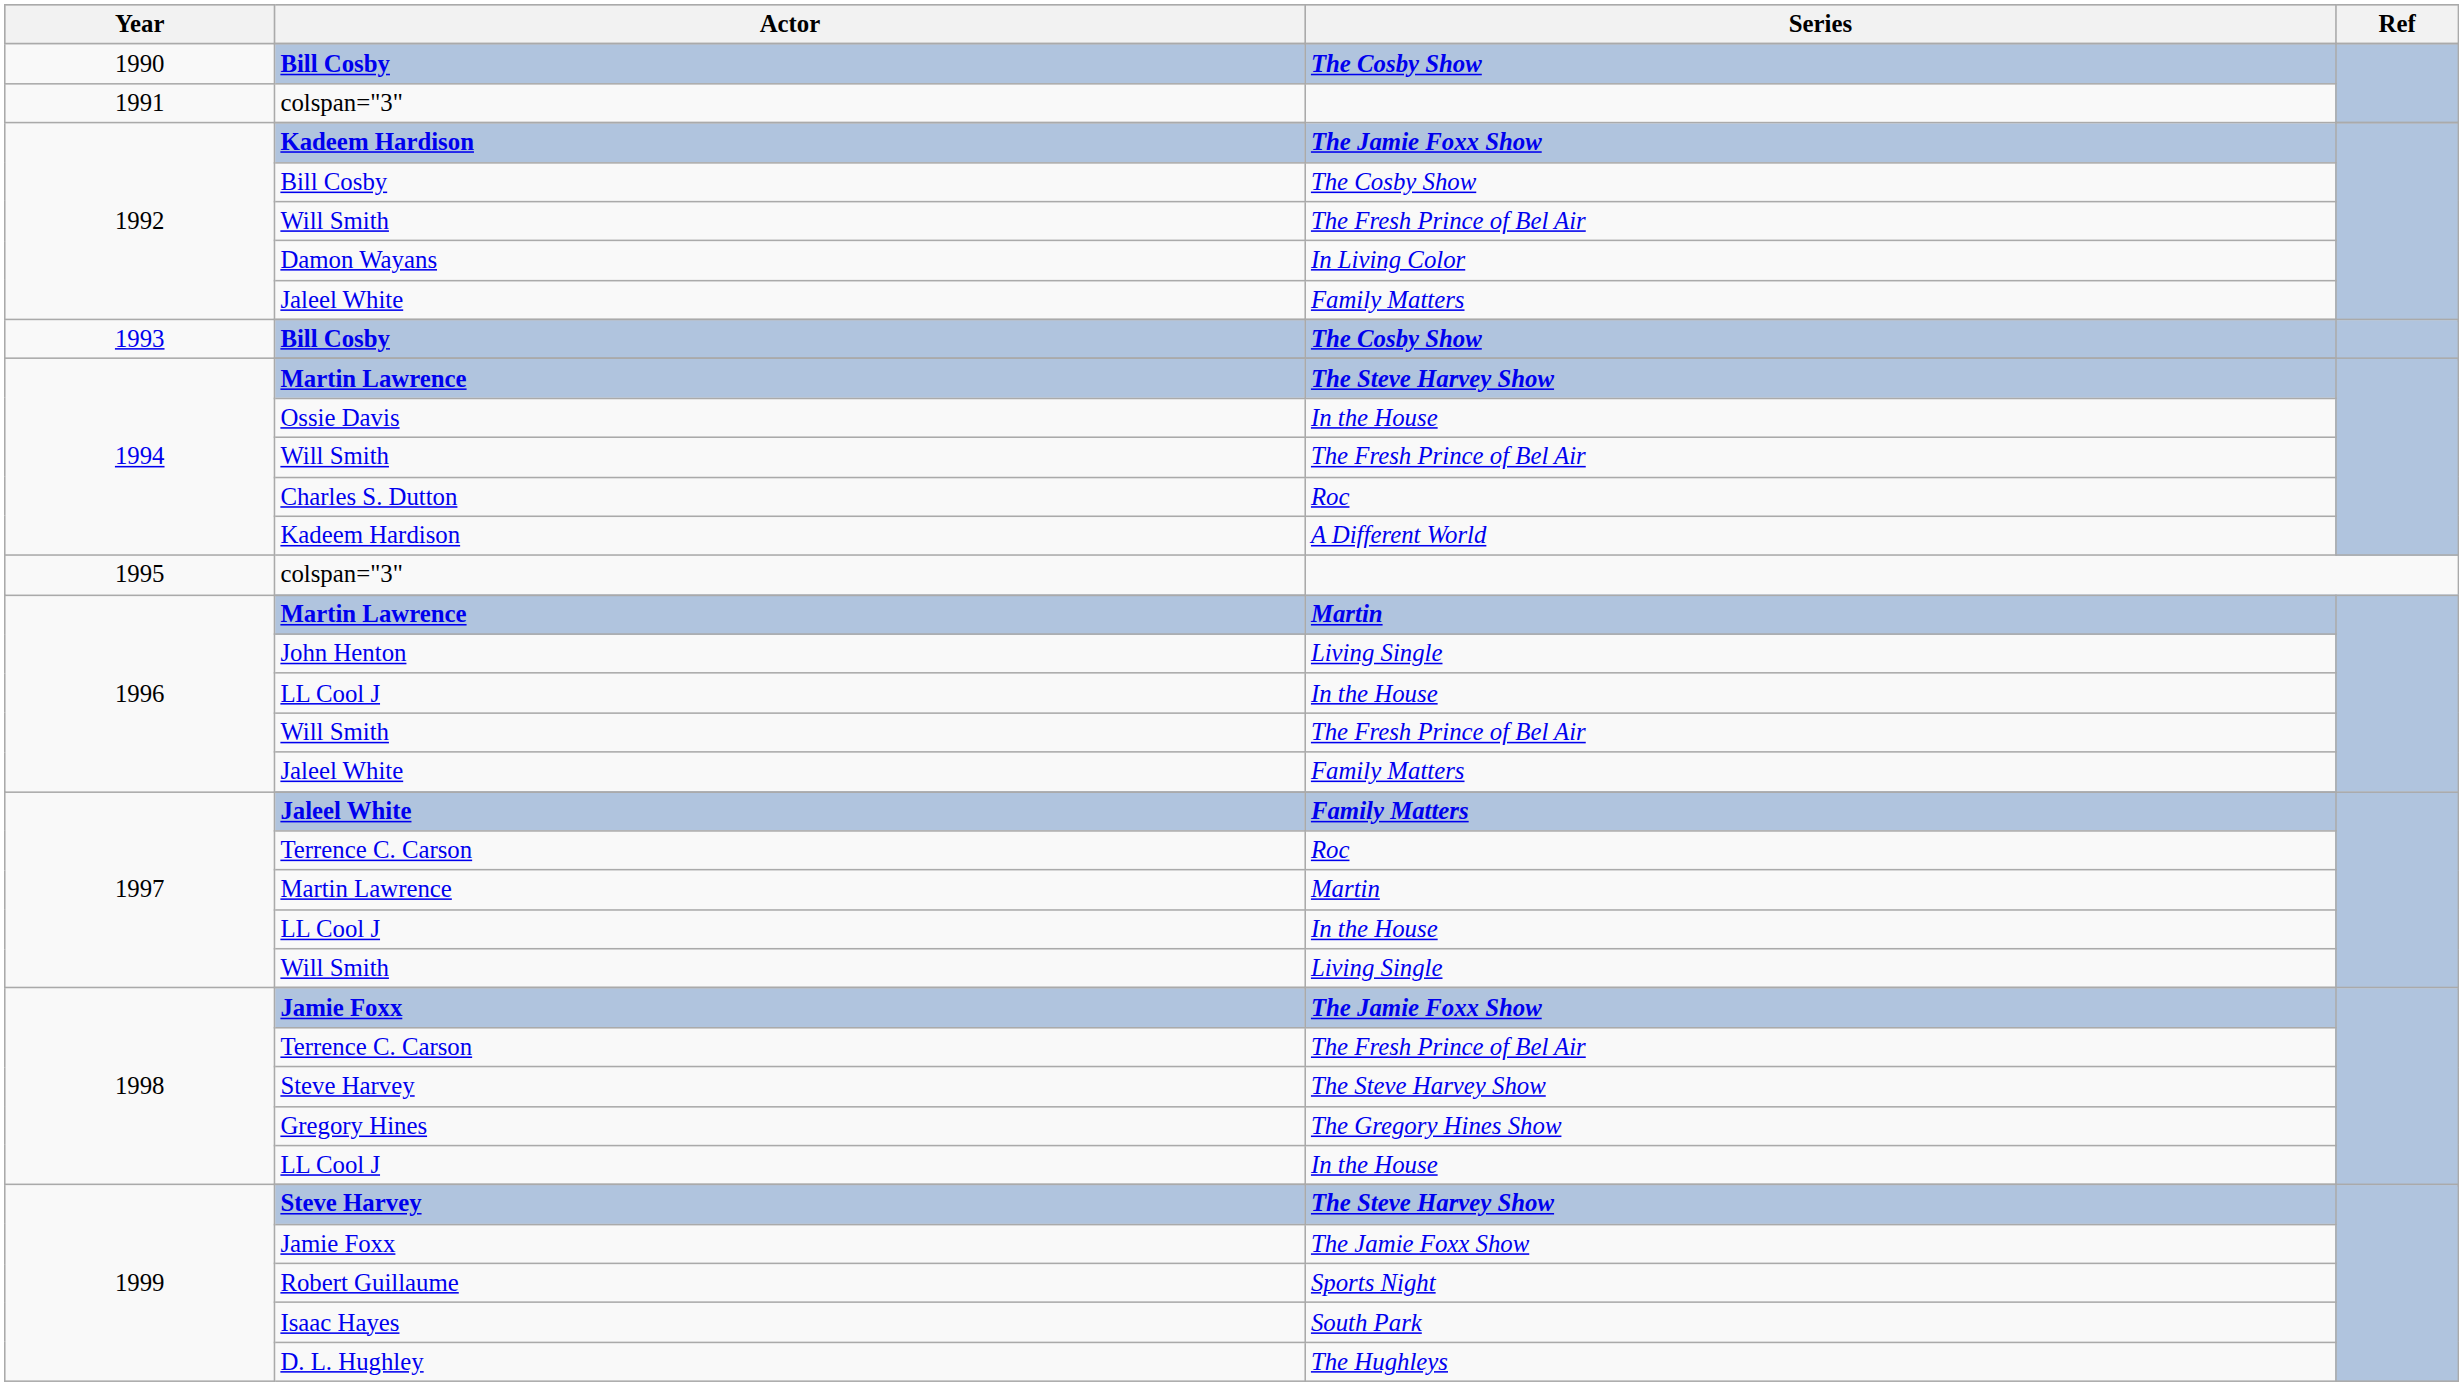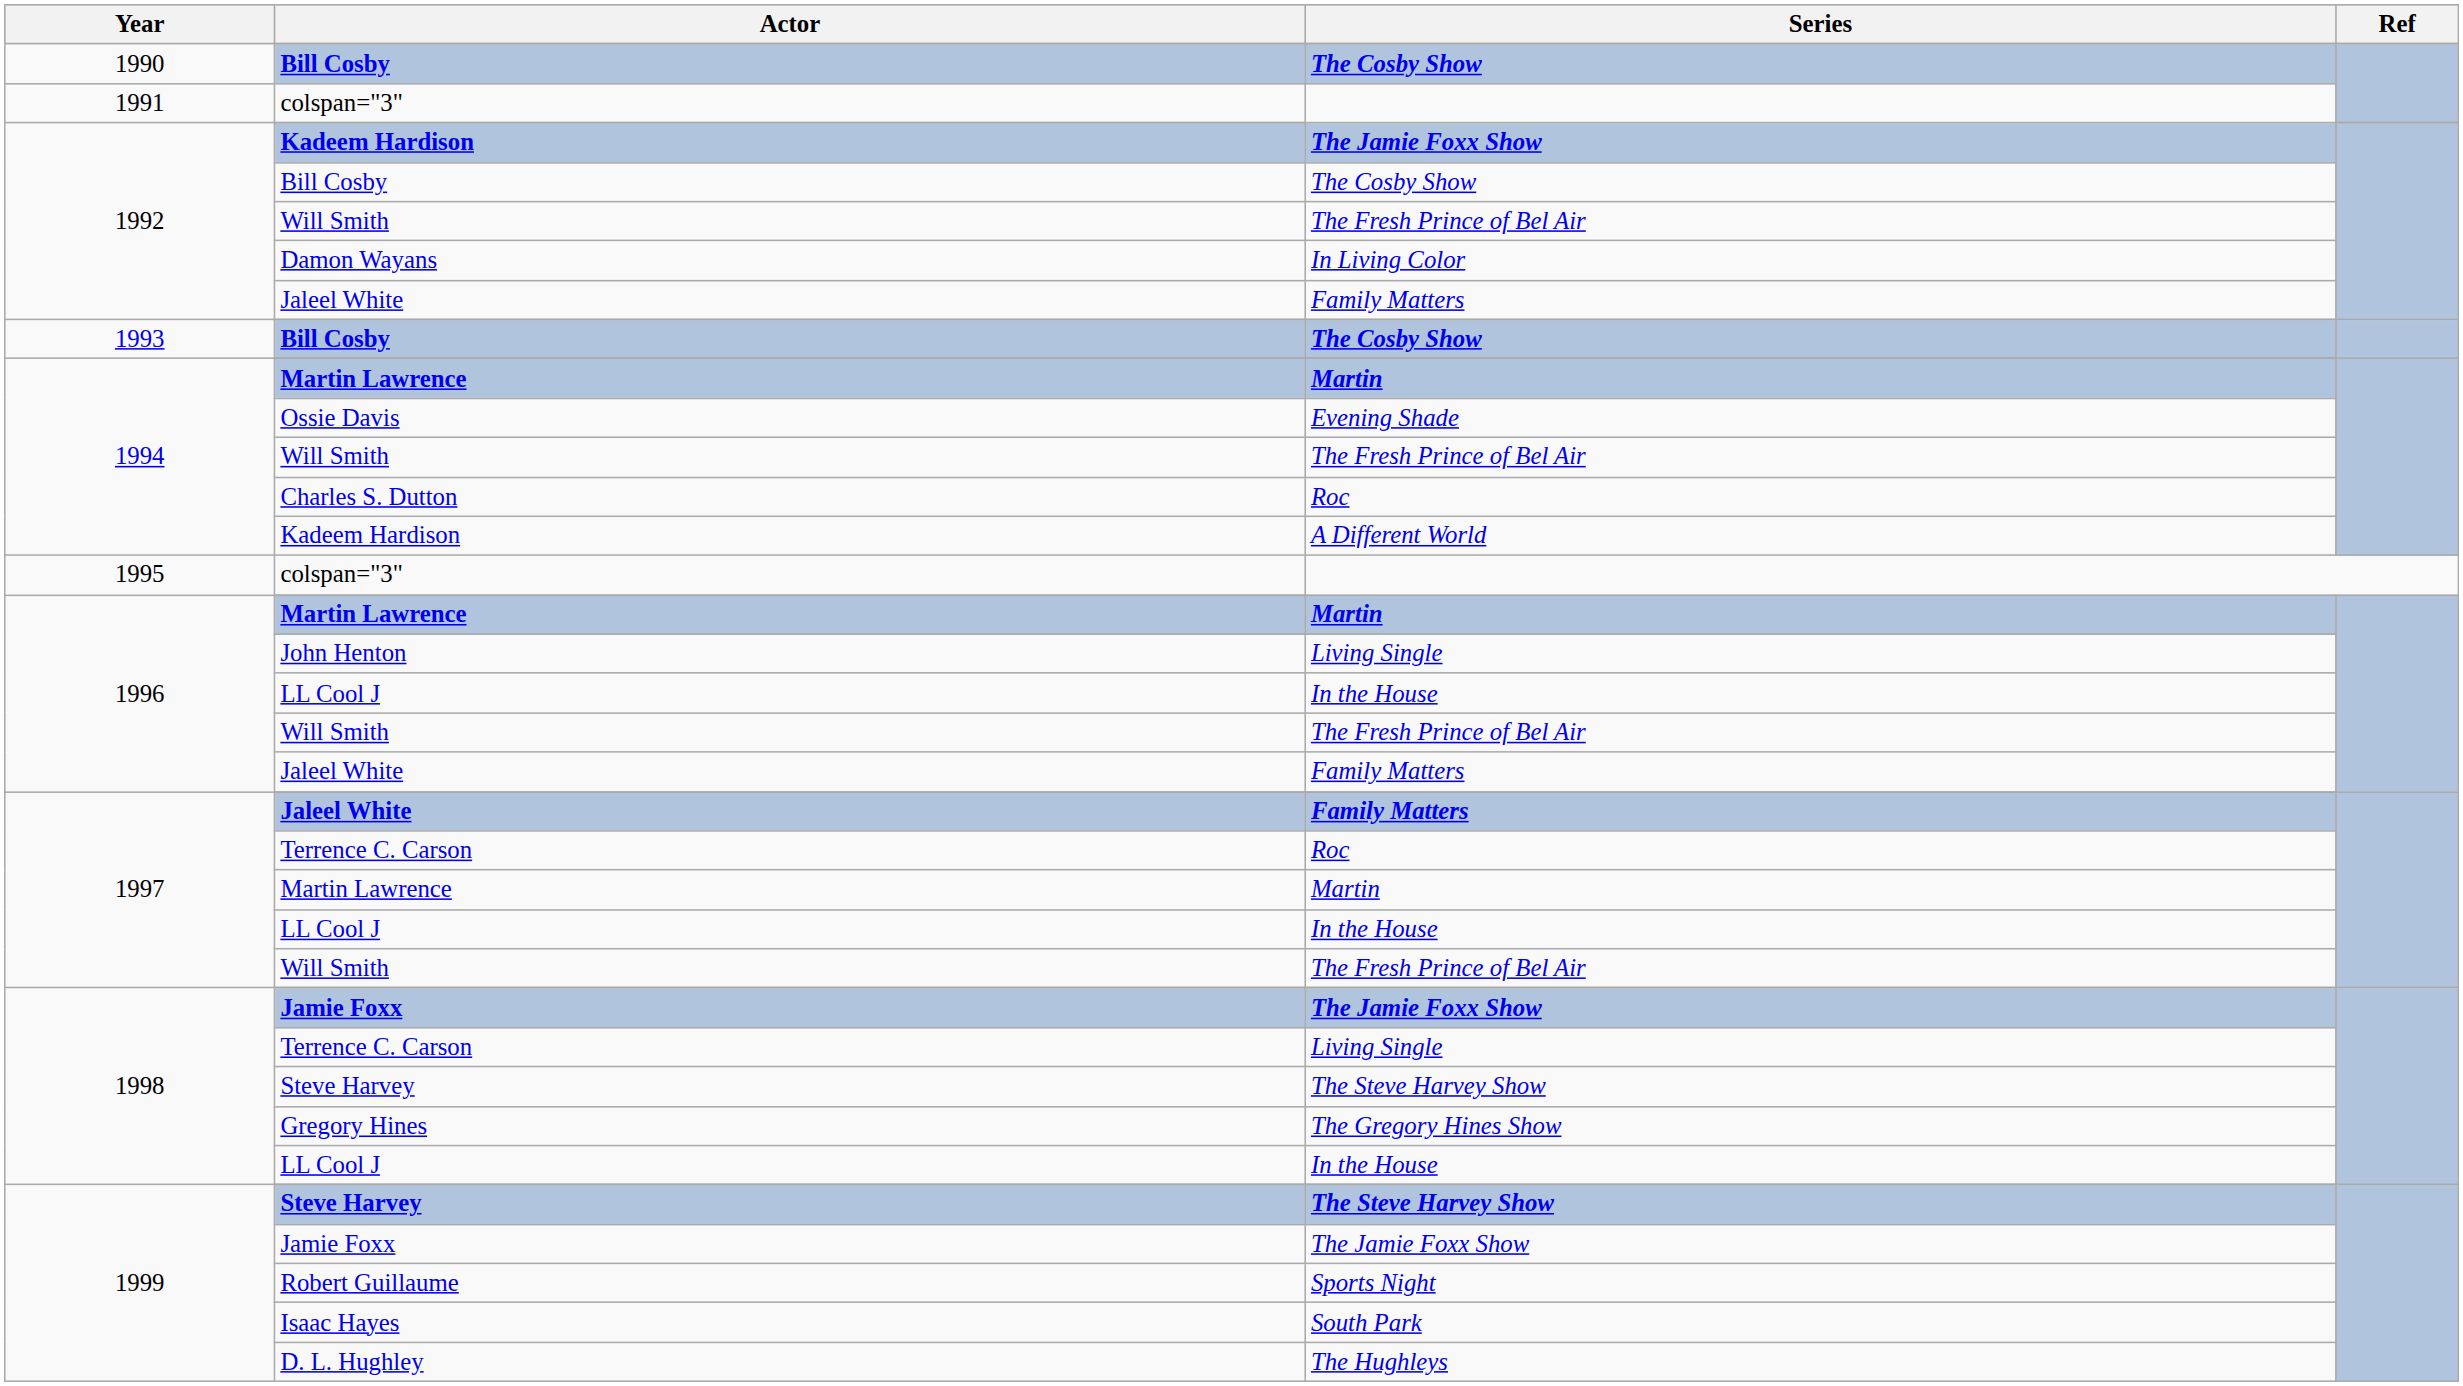(1432, 378) The Steve Harvey Show -> (1347, 378) Martin
(1374, 417) In the House -> (1385, 417) Evening Shade
(1377, 968) Living Single -> (1448, 968) The Fresh Prince of Bel Air
(1448, 1046) The Fresh Prince of Bel Air -> (1377, 1046) Living Single
